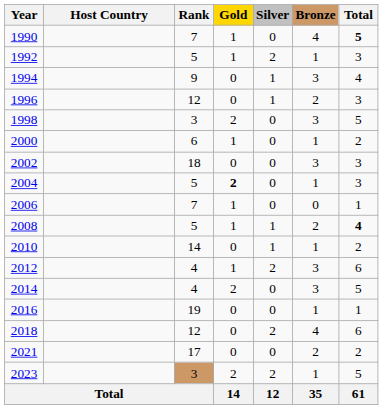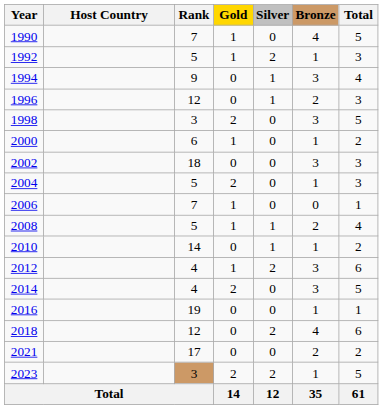(358, 36) bold -> (358, 36) normal
(233, 183) bold -> (233, 183) normal
(358, 225) bold -> (358, 225) normal
